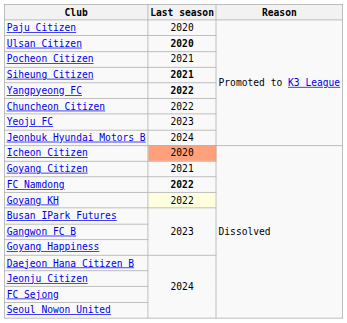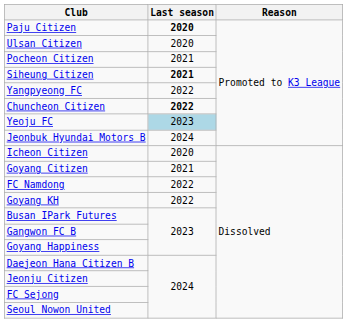(182, 28) normal -> (182, 28) bold
(182, 44) bold -> (182, 44) normal
(182, 91) bold -> (182, 91) normal
(182, 106) normal -> (182, 106) bold
(182, 122) no background -> (182, 122) lightblue background
(182, 153) lightsalmon background -> (182, 153) no background
(182, 185) bold -> (182, 185) normal
(182, 200) lightyellow background -> (182, 200) no background
